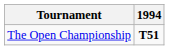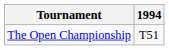(149, 35) bold -> (149, 35) normal
